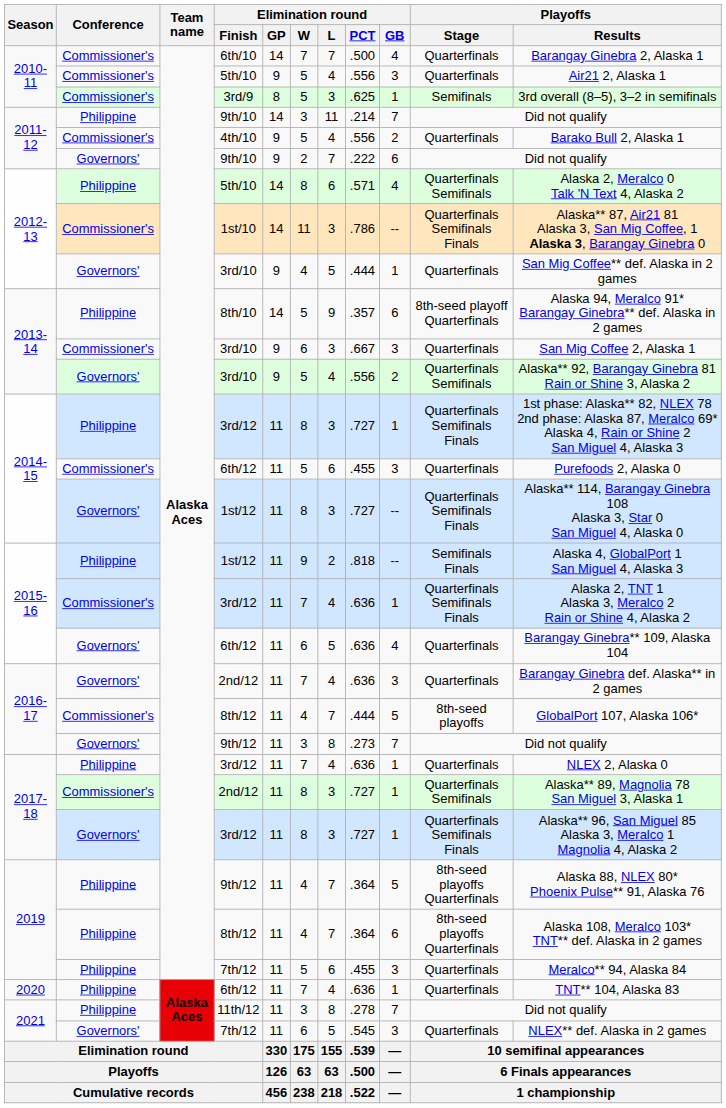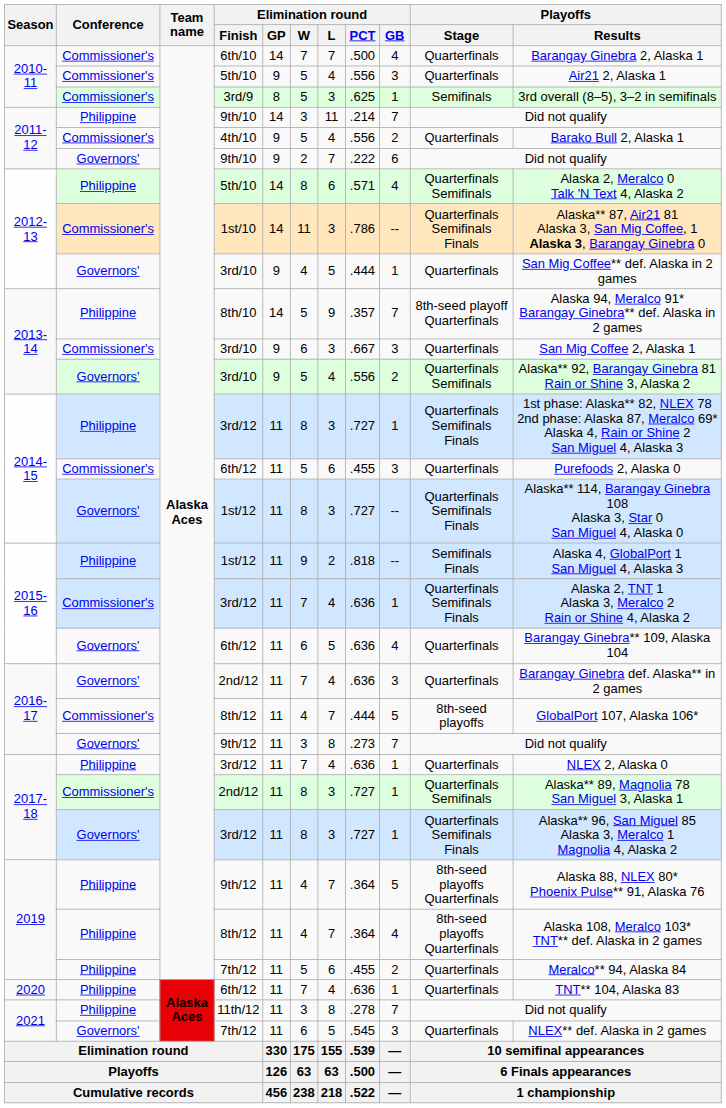(395, 313) 6 -> (395, 313) 7
(395, 934) 6 -> (395, 934) 4
(395, 969) 3 -> (395, 969) 2
